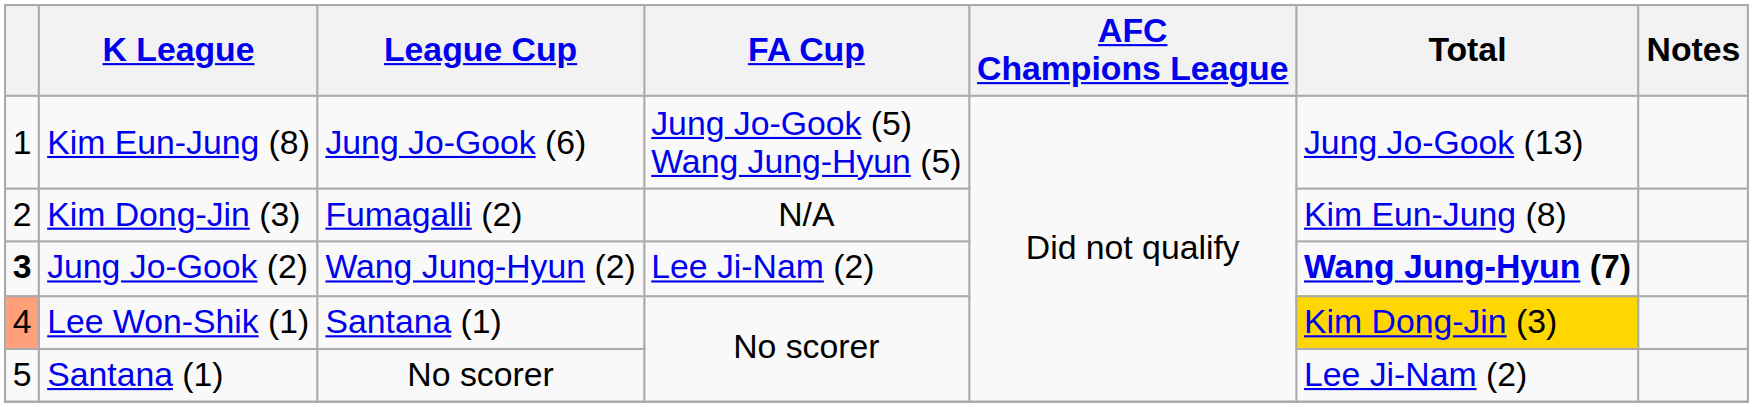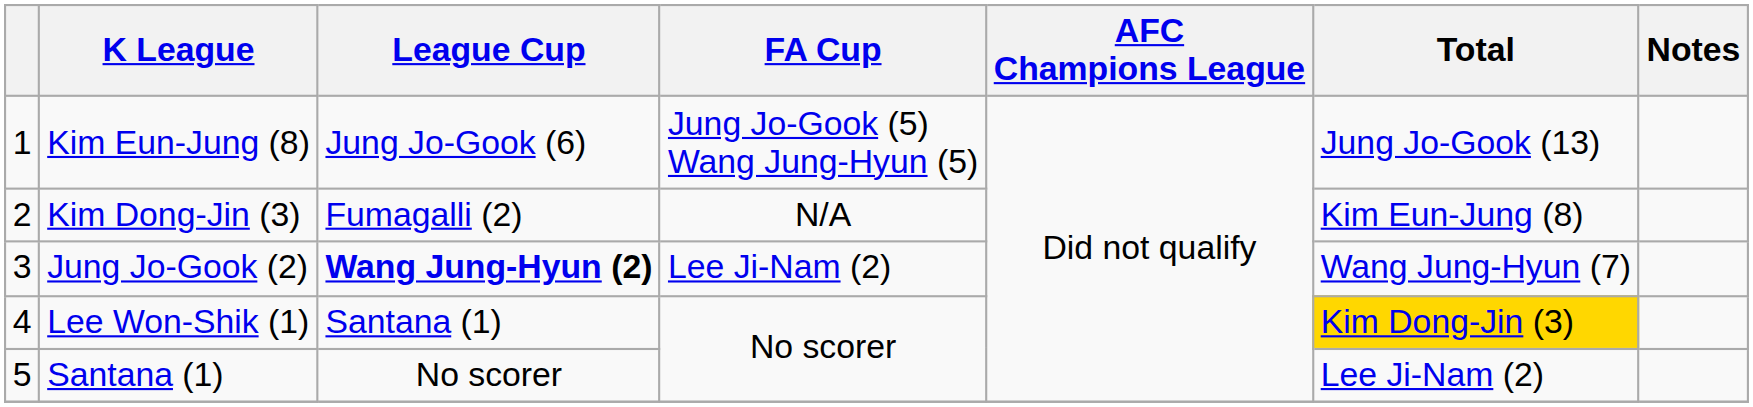(22, 267) bold -> (22, 267) normal
(481, 267) normal -> (489, 267) bold
(1467, 267) bold -> (1476, 267) normal
(22, 321) lightsalmon background -> (22, 321) no background
